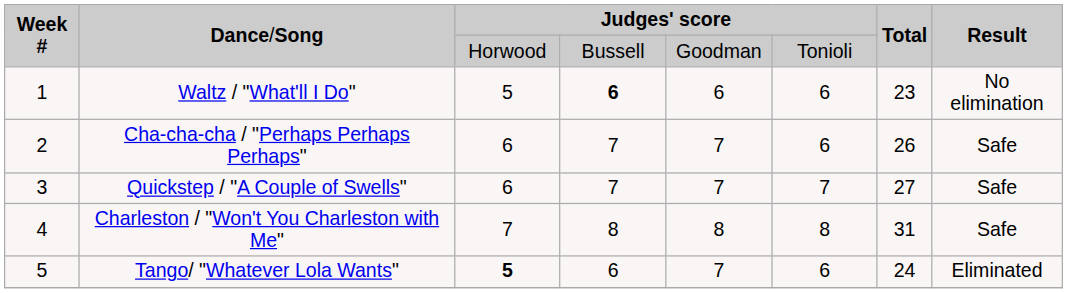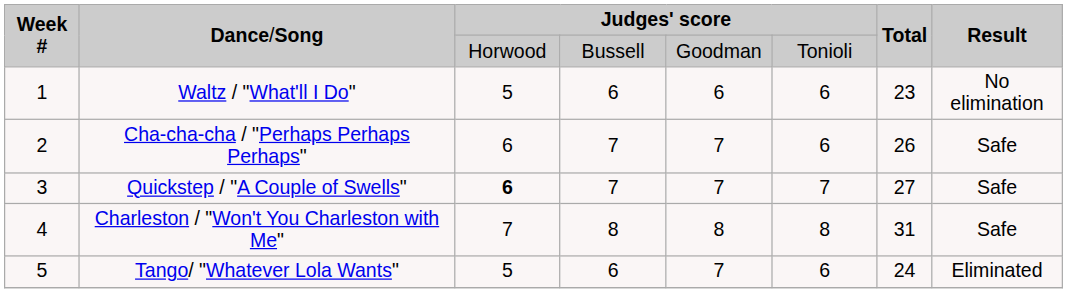(613, 92) bold -> (613, 92) normal
(507, 187) normal -> (507, 187) bold
(507, 271) bold -> (507, 271) normal
